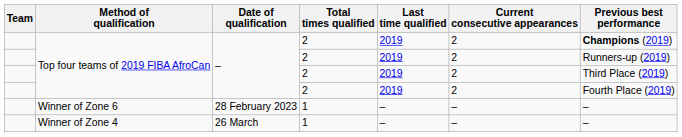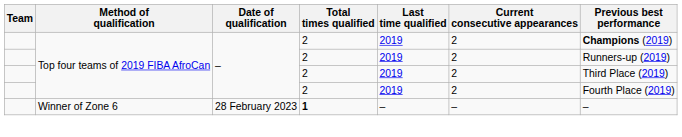(305, 106) normal -> (305, 106) bold
- row: (78, 123)
